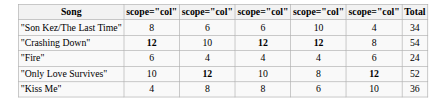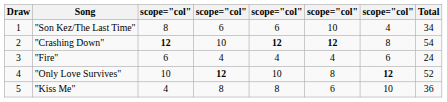+ column: (18, 12)
